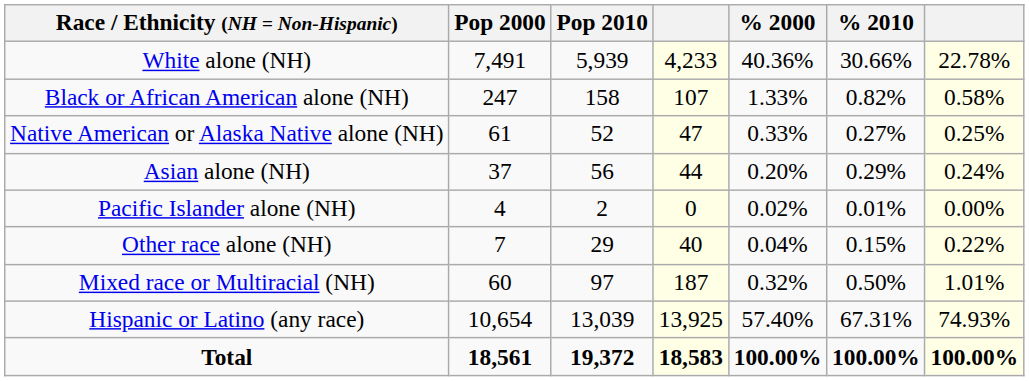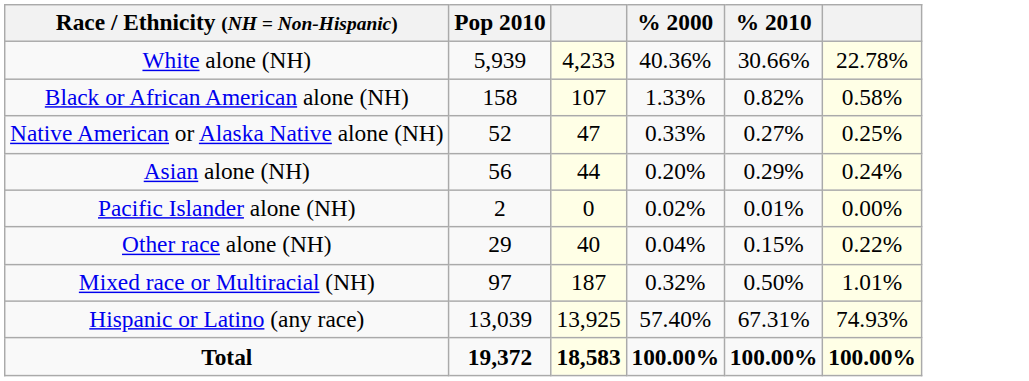- column: (500, 23)
